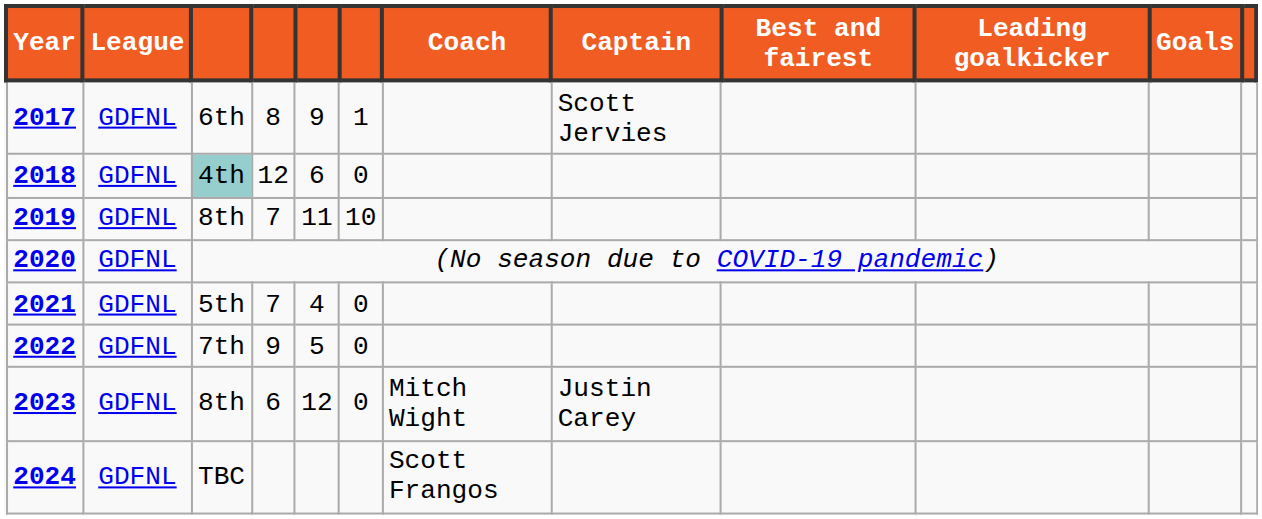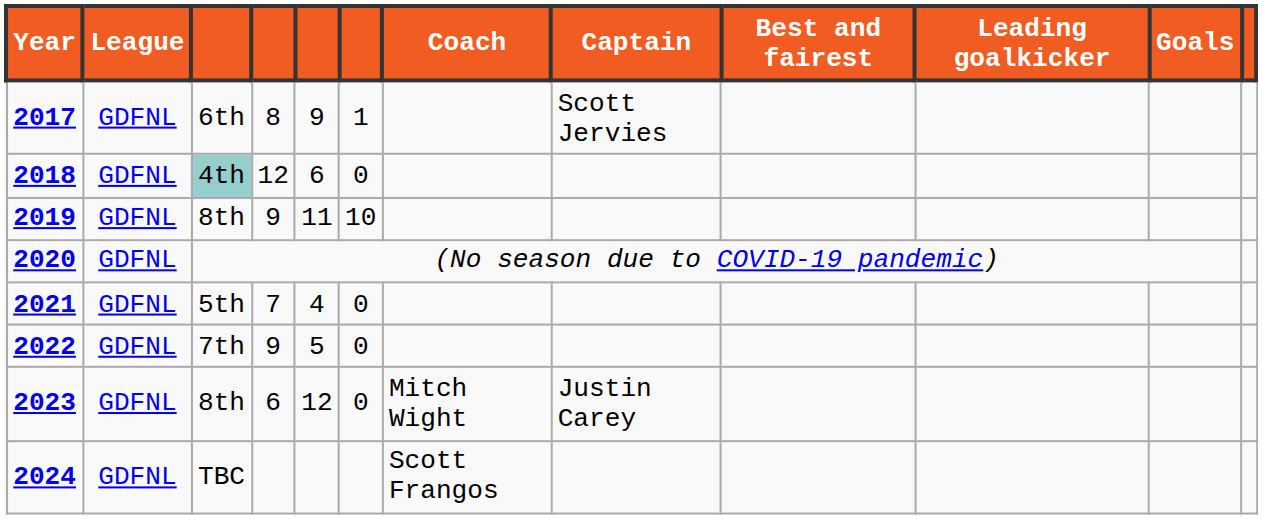(273, 218) 7 -> (273, 218) 9
